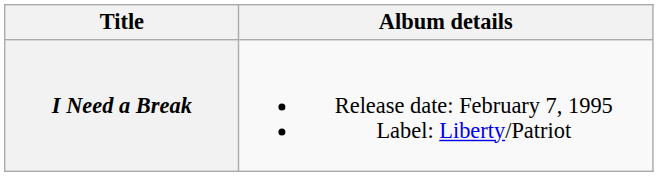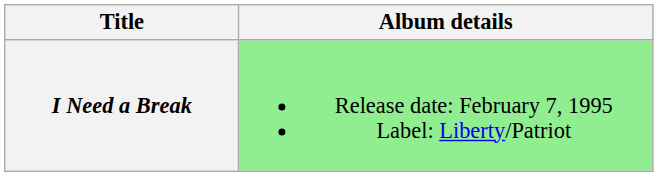(446, 118) no background -> (446, 118) lightgreen background
